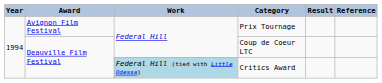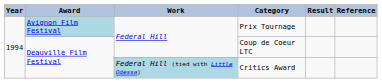(52, 26) no background -> (52, 26) lightblue background
